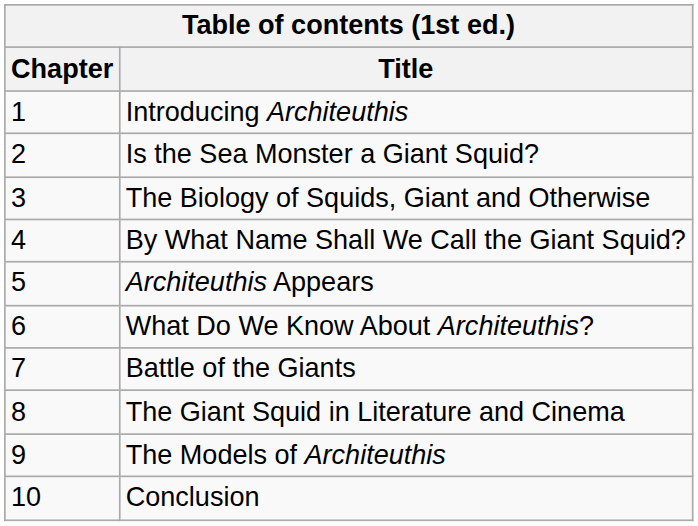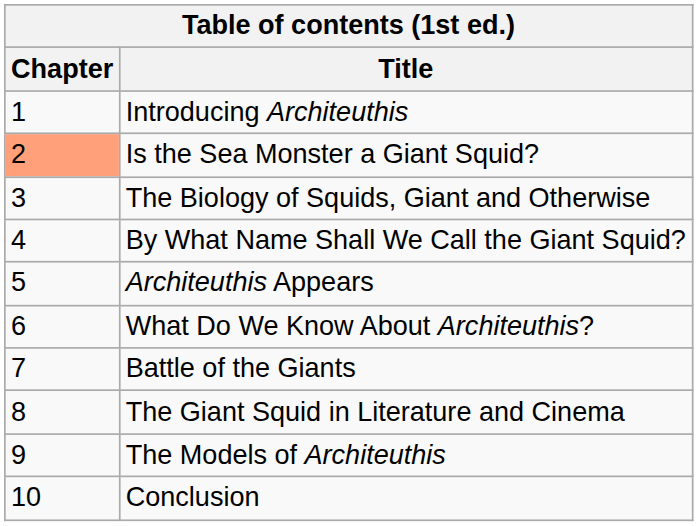(19, 154) no background -> (19, 154) lightsalmon background
